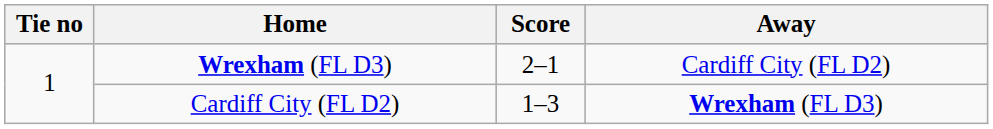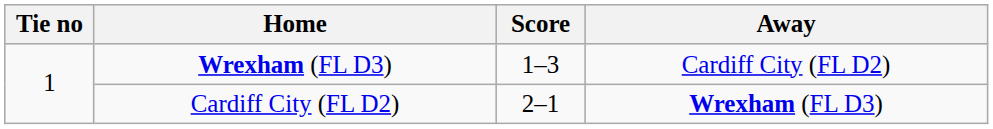(541, 63) 2–1 -> (541, 63) 1–3
(541, 103) 1–3 -> (541, 103) 2–1
